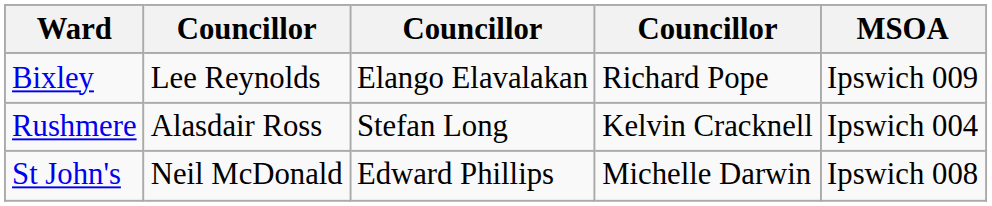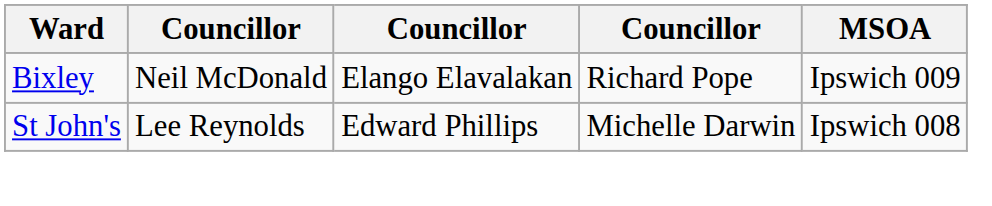(236, 77) Lee Reynolds -> (231, 77) Neil McDonald
- row: (74, 126)
(247, 175) Neil McDonald -> (220, 126) Lee Reynolds
